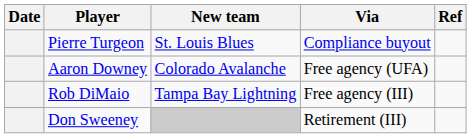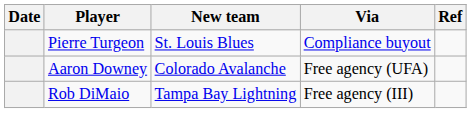- row: (93, 119)
